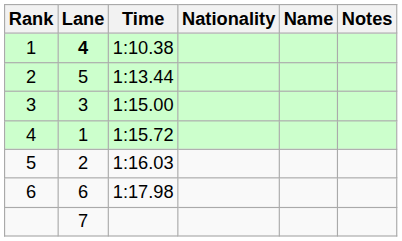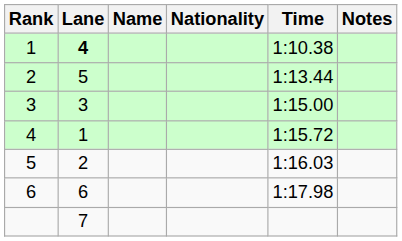columns swapped: (309, 18) <-> (143, 18)
